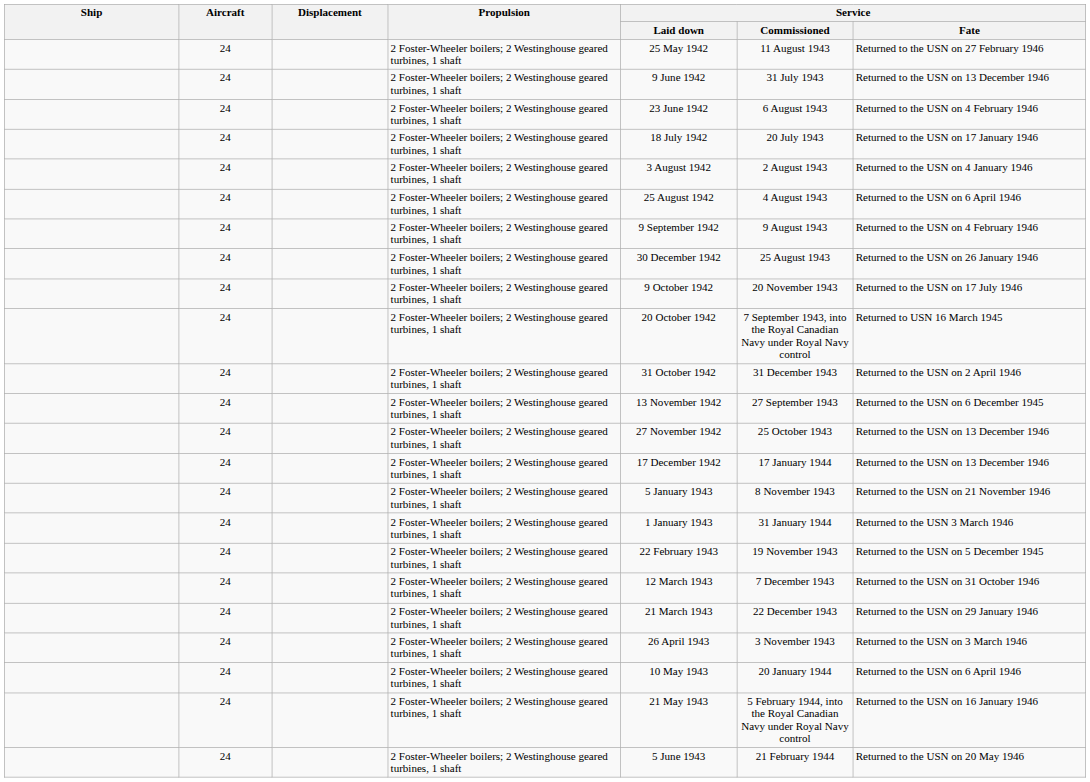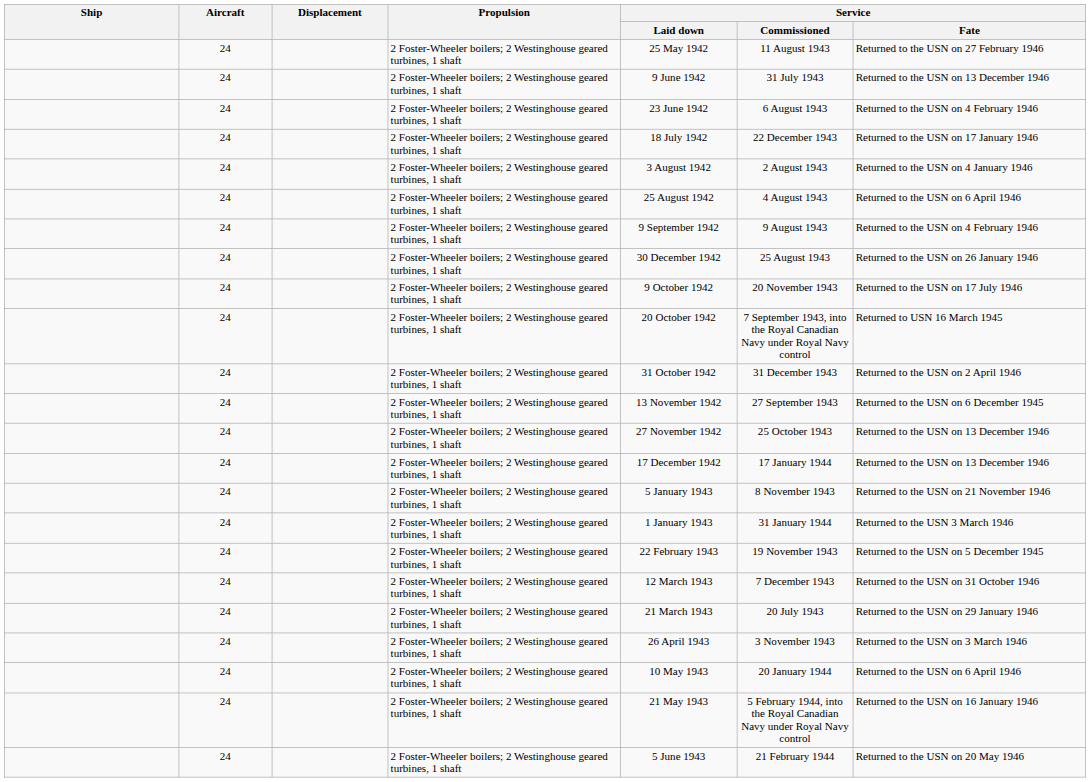(795, 138) 20 July 1943 -> (795, 138) 22 December 1943
(795, 611) 22 December 1943 -> (795, 611) 20 July 1943
